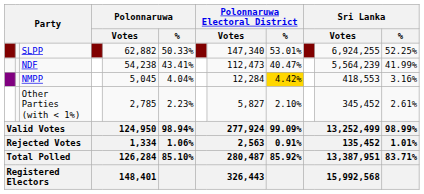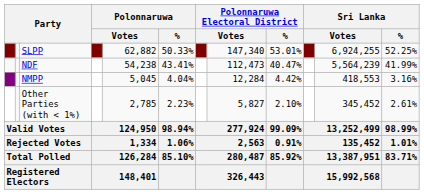(288, 79) gold background -> (288, 79) no background
